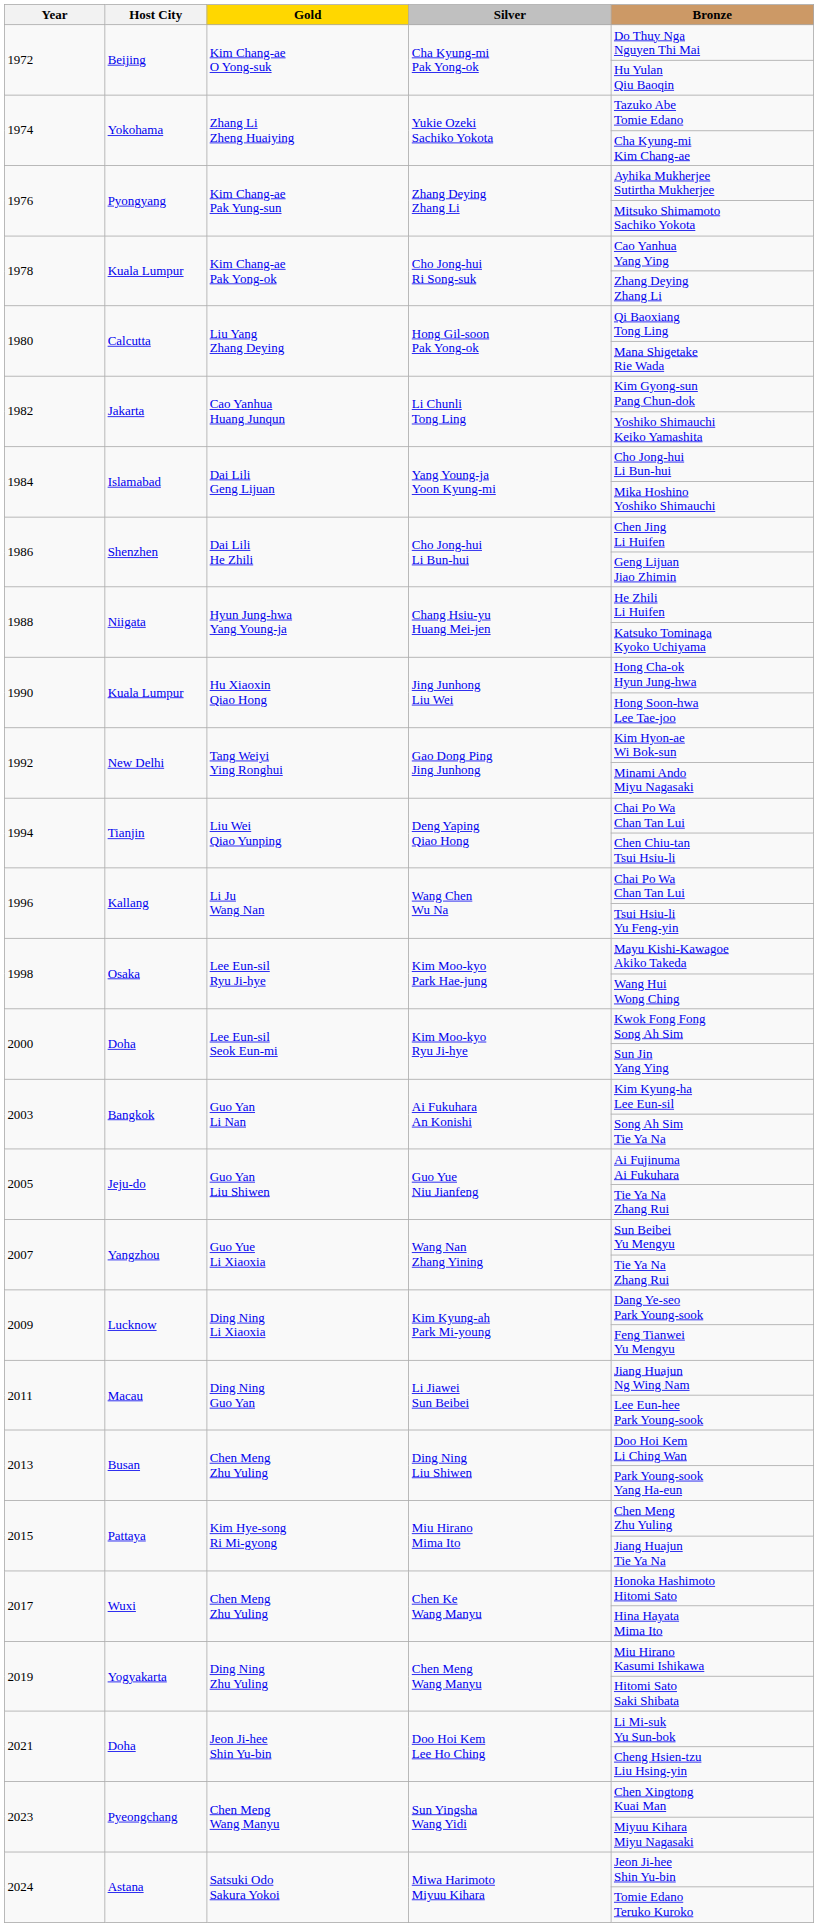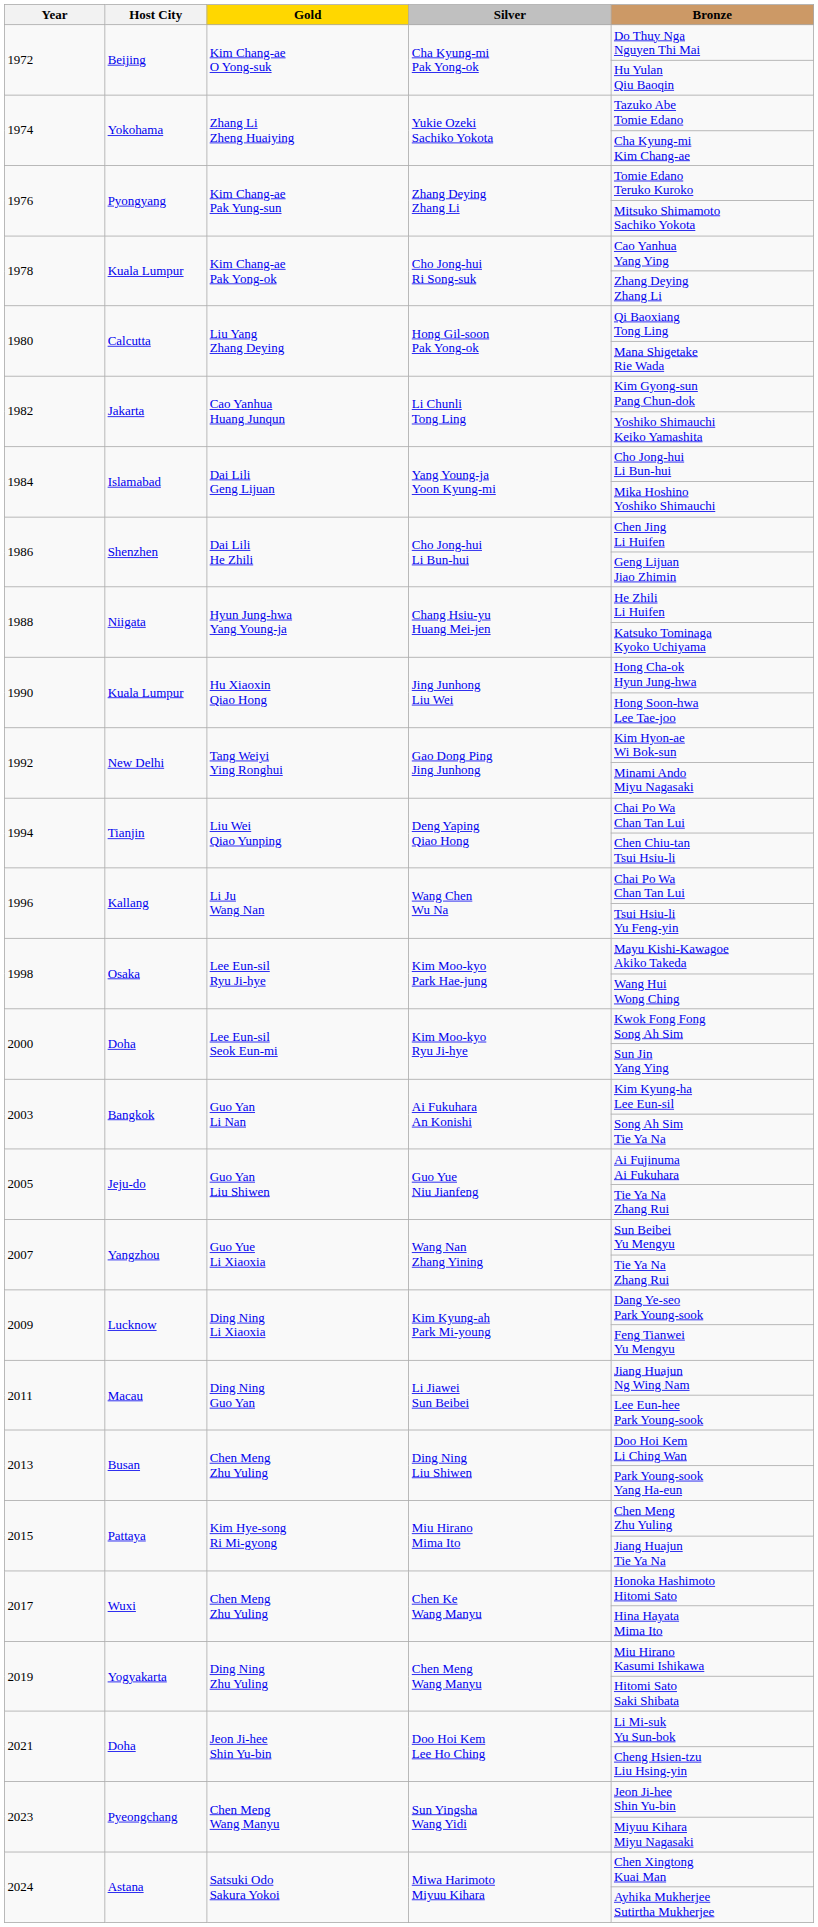(664, 183) Ayhika Mukherjee Sutirtha Mukherjee -> (654, 183) Tomie Edano Teruko Kuroko
(654, 1799) Chen Xingtong Kuai Man -> (645, 1799) Jeon Ji-hee Shin Yu-bin
(645, 1869) Jeon Ji-hee Shin Yu-bin -> (654, 1869) Chen Xingtong Kuai Man
(654, 1904) Tomie Edano Teruko Kuroko -> (664, 1904) Ayhika Mukherjee Sutirtha Mukherjee
